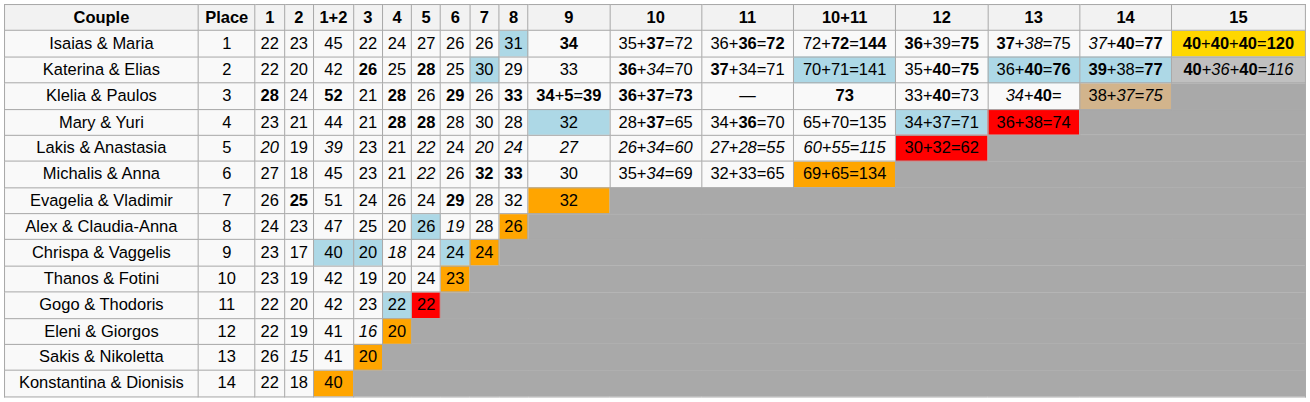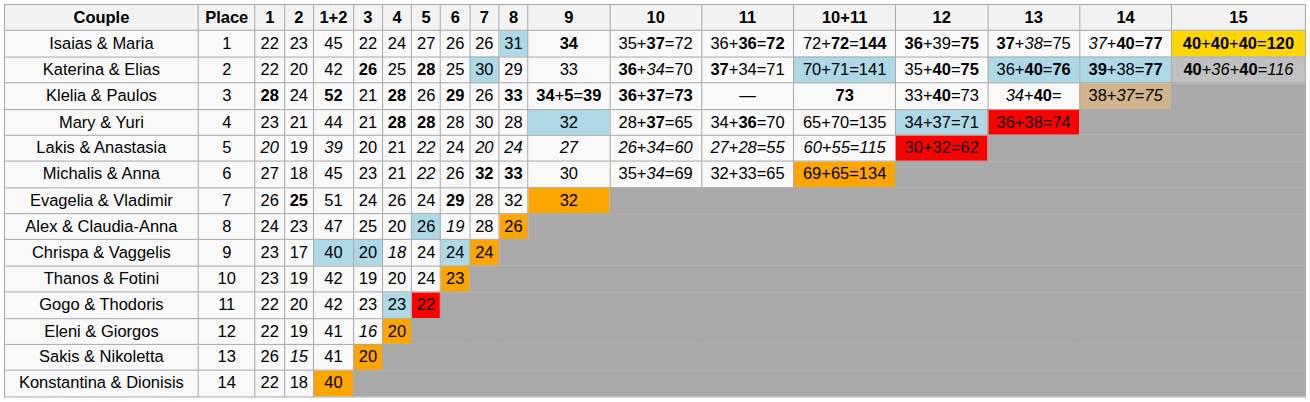(368, 148) 23 -> (368, 148) 20
(397, 305) 22 -> (397, 305) 23
